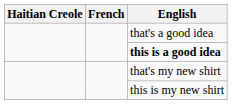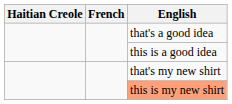(175, 52) bold -> (173, 52) normal
(177, 90) no background -> (177, 90) lightsalmon background
